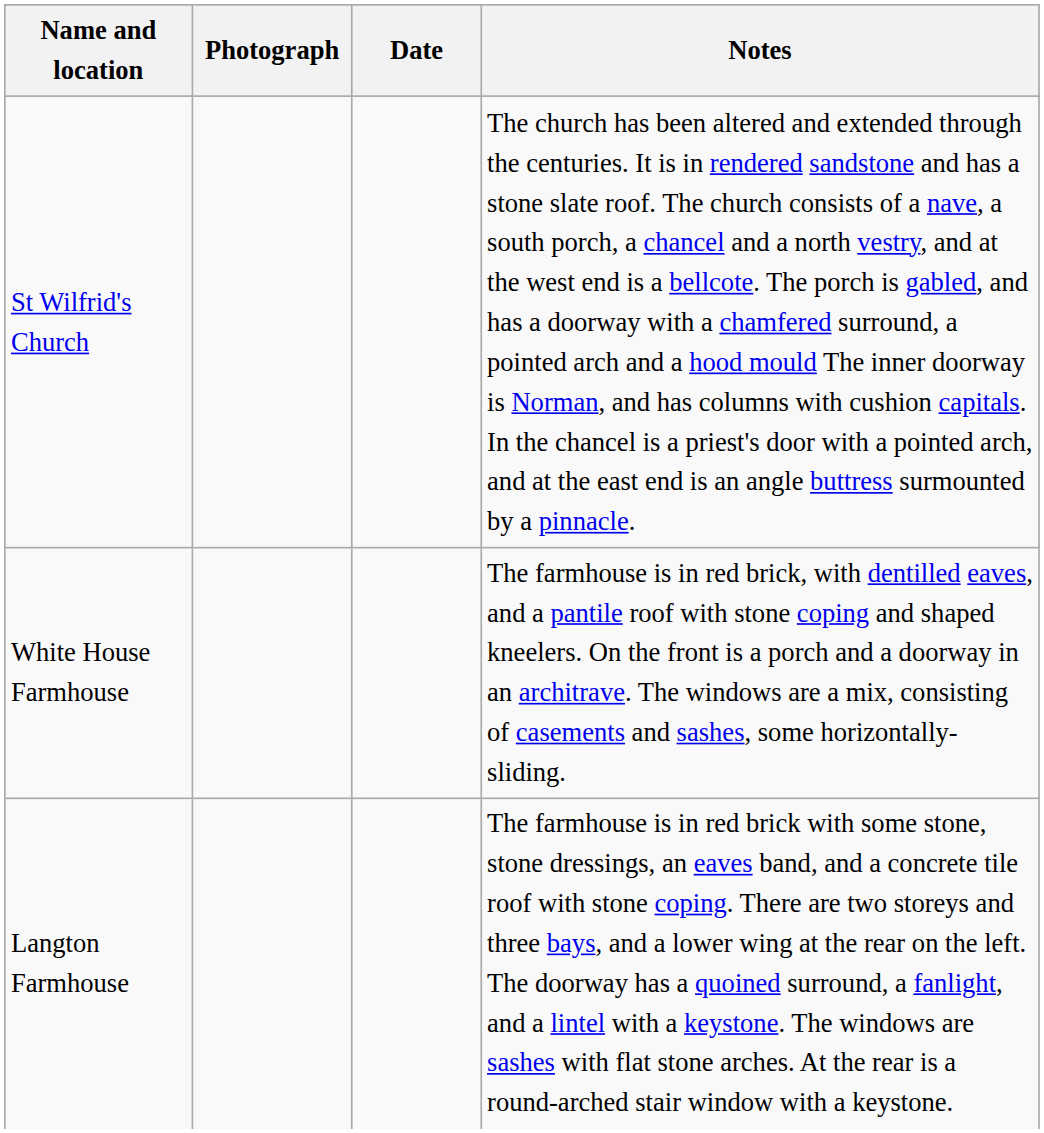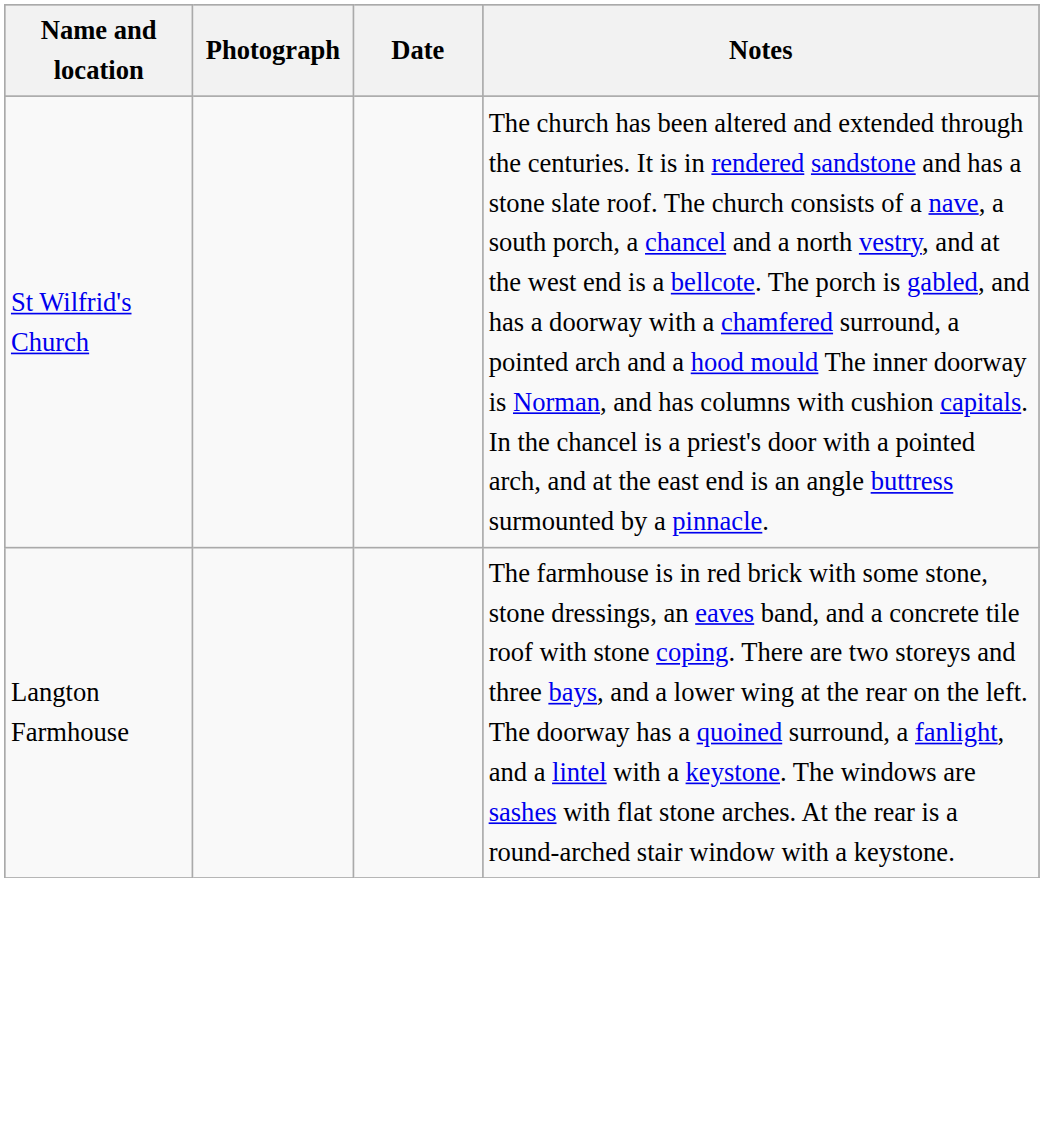- row: (81, 672)
